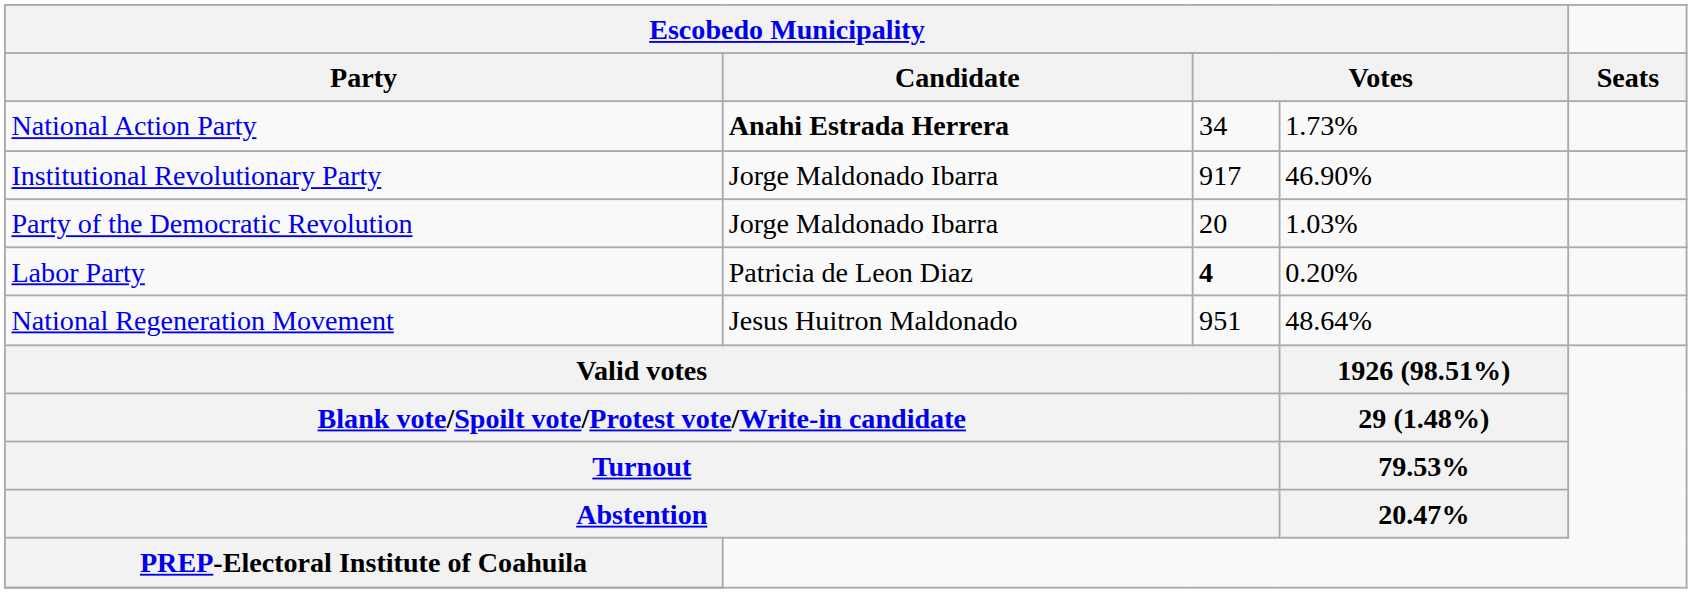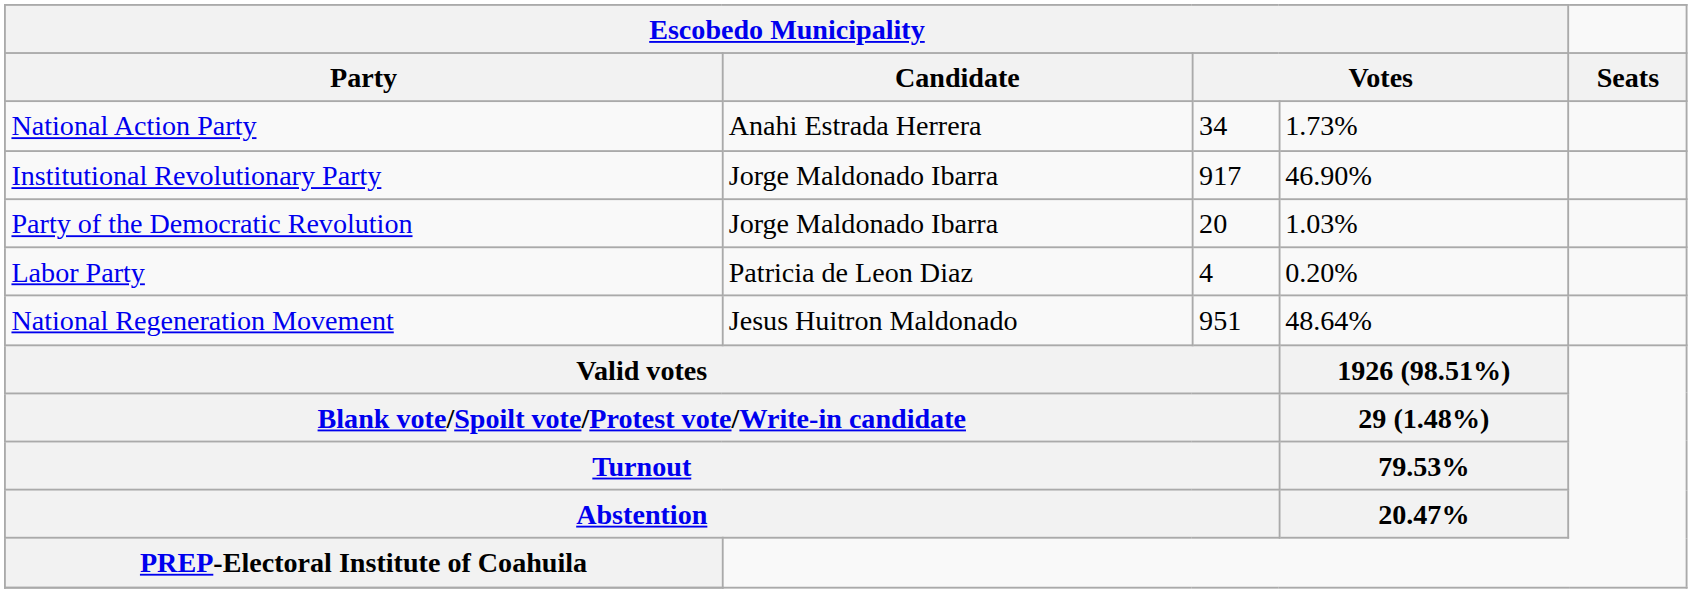(869, 126) bold -> (855, 126) normal
(1206, 272) bold -> (1206, 272) normal
